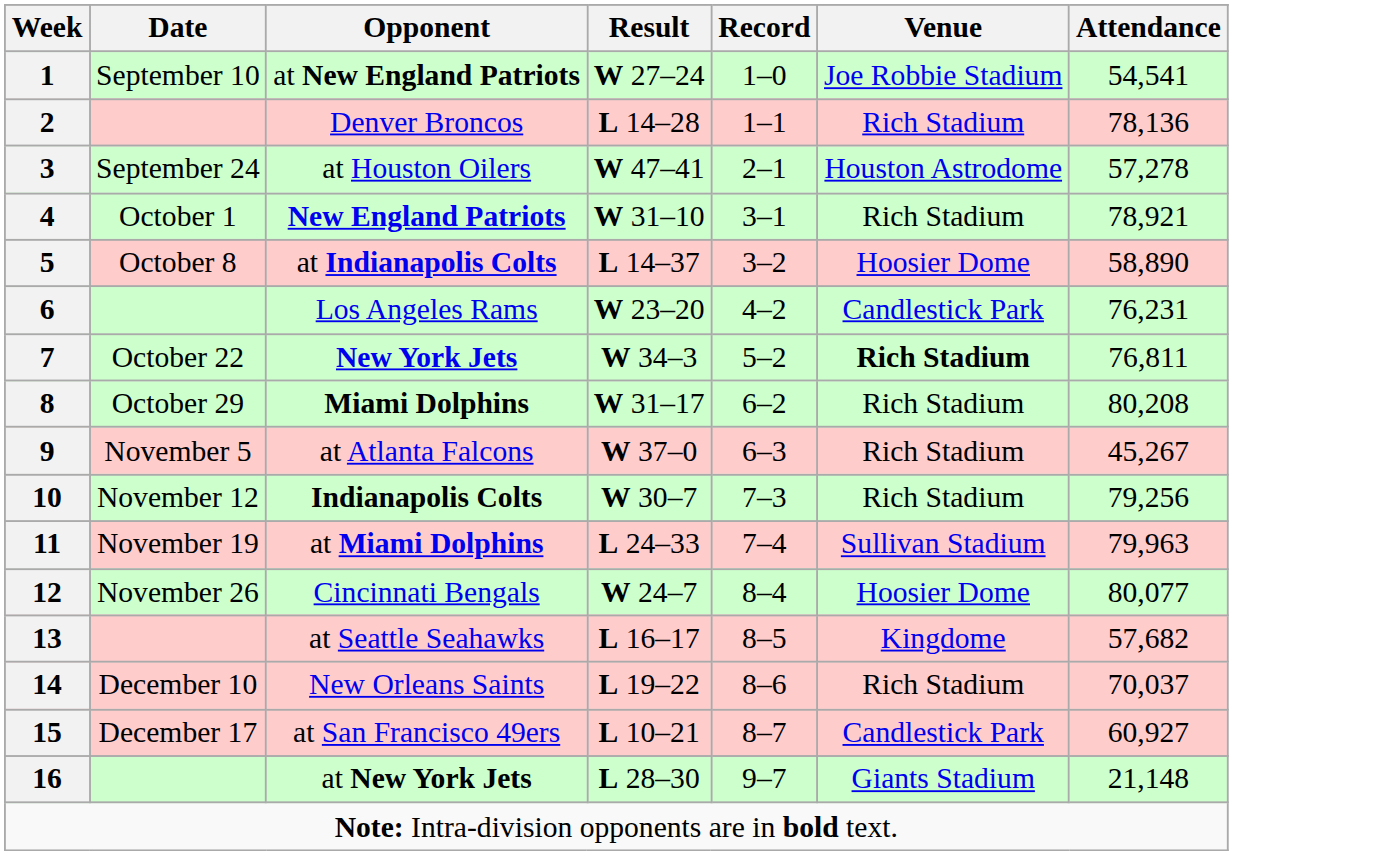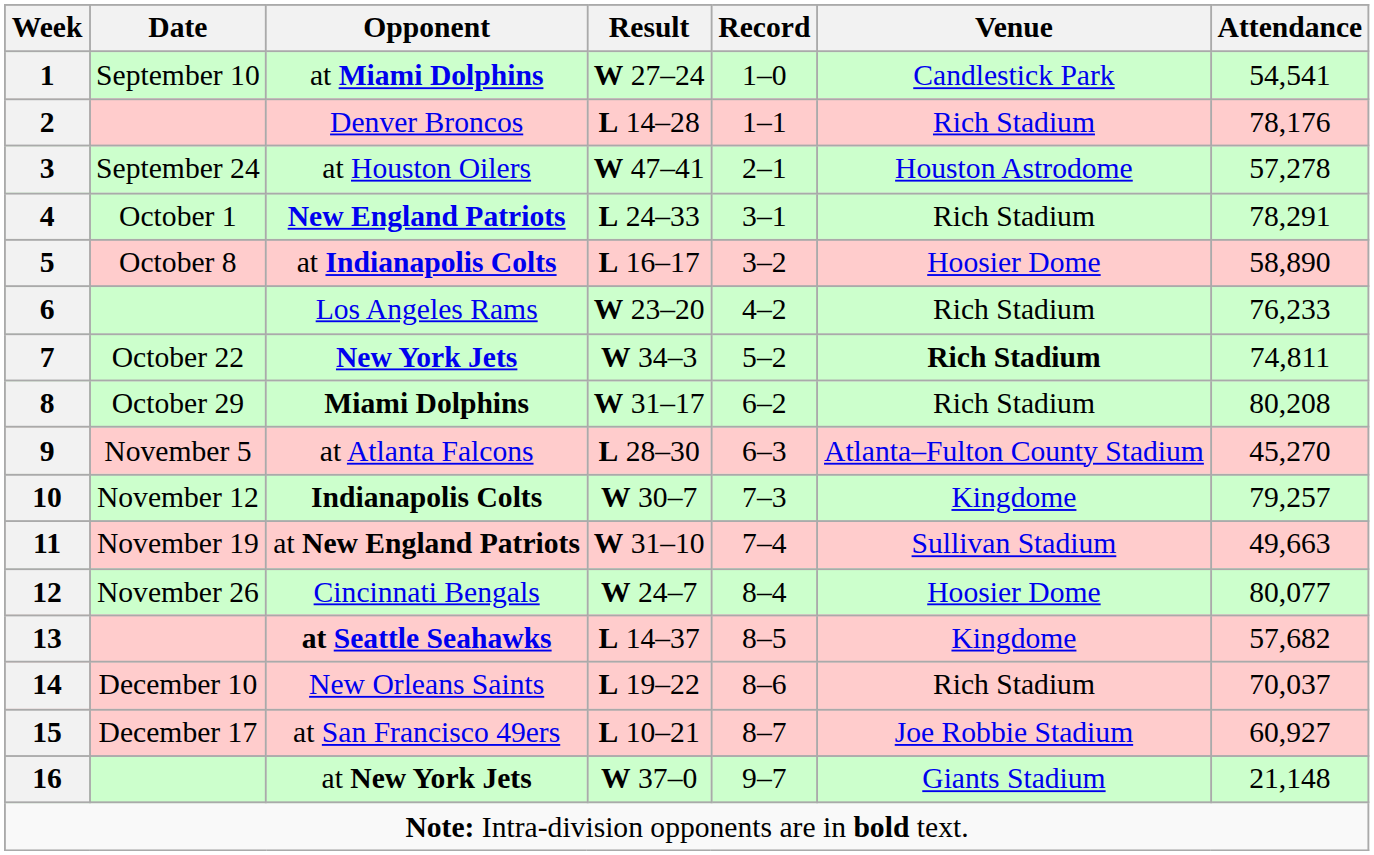(427, 74) at New England Patriots -> (427, 74) at Miami Dolphins
(943, 74) Joe Robbie Stadium -> (1014, 74) Candlestick Park
(1148, 121) 78,136 -> (1290, 121) 78,176
(649, 215) W 31–10 -> (649, 215) L 24–33
(1148, 215) 78,921 -> (1290, 215) 78,291
(649, 262) L 14–37 -> (649, 262) L 16–17
(943, 309) Candlestick Park -> (1014, 309) Rich Stadium
(1148, 309) 76,231 -> (1290, 309) 76,233
(1148, 356) 76,811 -> (1290, 356) 74,811
(649, 450) W 37–0 -> (649, 450) L 28–30
(943, 450) Rich Stadium -> (1014, 450) Atlanta–Fulton County Stadium
(1148, 450) 45,267 -> (1290, 450) 45,270
(943, 497) Rich Stadium -> (1014, 497) Kingdome
(1148, 497) 79,256 -> (1290, 497) 79,257
(427, 544) at Miami Dolphins -> (427, 544) at New England Patriots
(649, 544) L 24–33 -> (649, 544) W 31–10
(1148, 544) 79,963 -> (1290, 544) 49,663
(427, 638) normal -> (427, 638) bold
(649, 638) L 16–17 -> (649, 638) L 14–37
(943, 732) Candlestick Park -> (1014, 732) Joe Robbie Stadium
(649, 779) L 28–30 -> (649, 779) W 37–0
